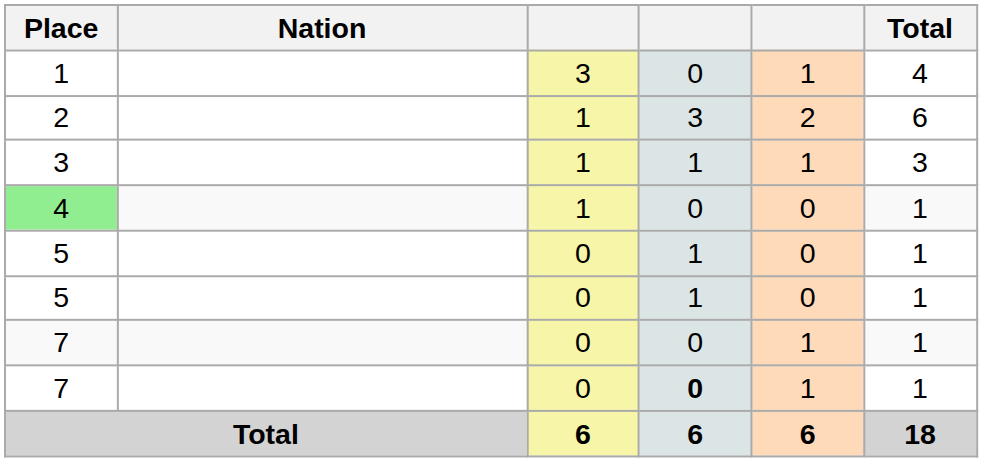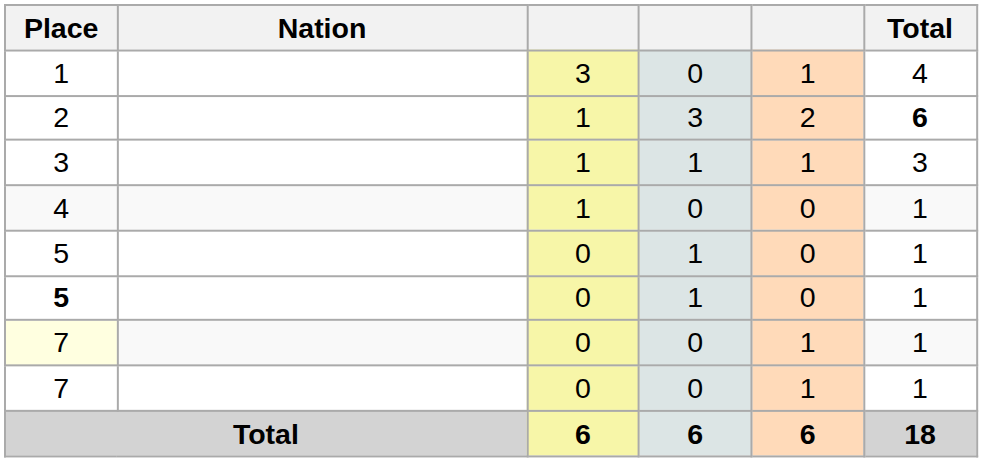(920, 118) normal -> (920, 118) bold
(61, 208) lightgreen background -> (61, 208) no background
(61, 298) normal -> (61, 298) bold
(61, 343) no background -> (61, 343) lightyellow background
(695, 388) bold -> (695, 388) normal
